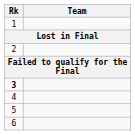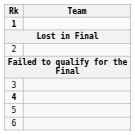(14, 24) normal -> (14, 24) bold
(14, 85) bold -> (14, 85) normal
(14, 97) normal -> (14, 97) bold
